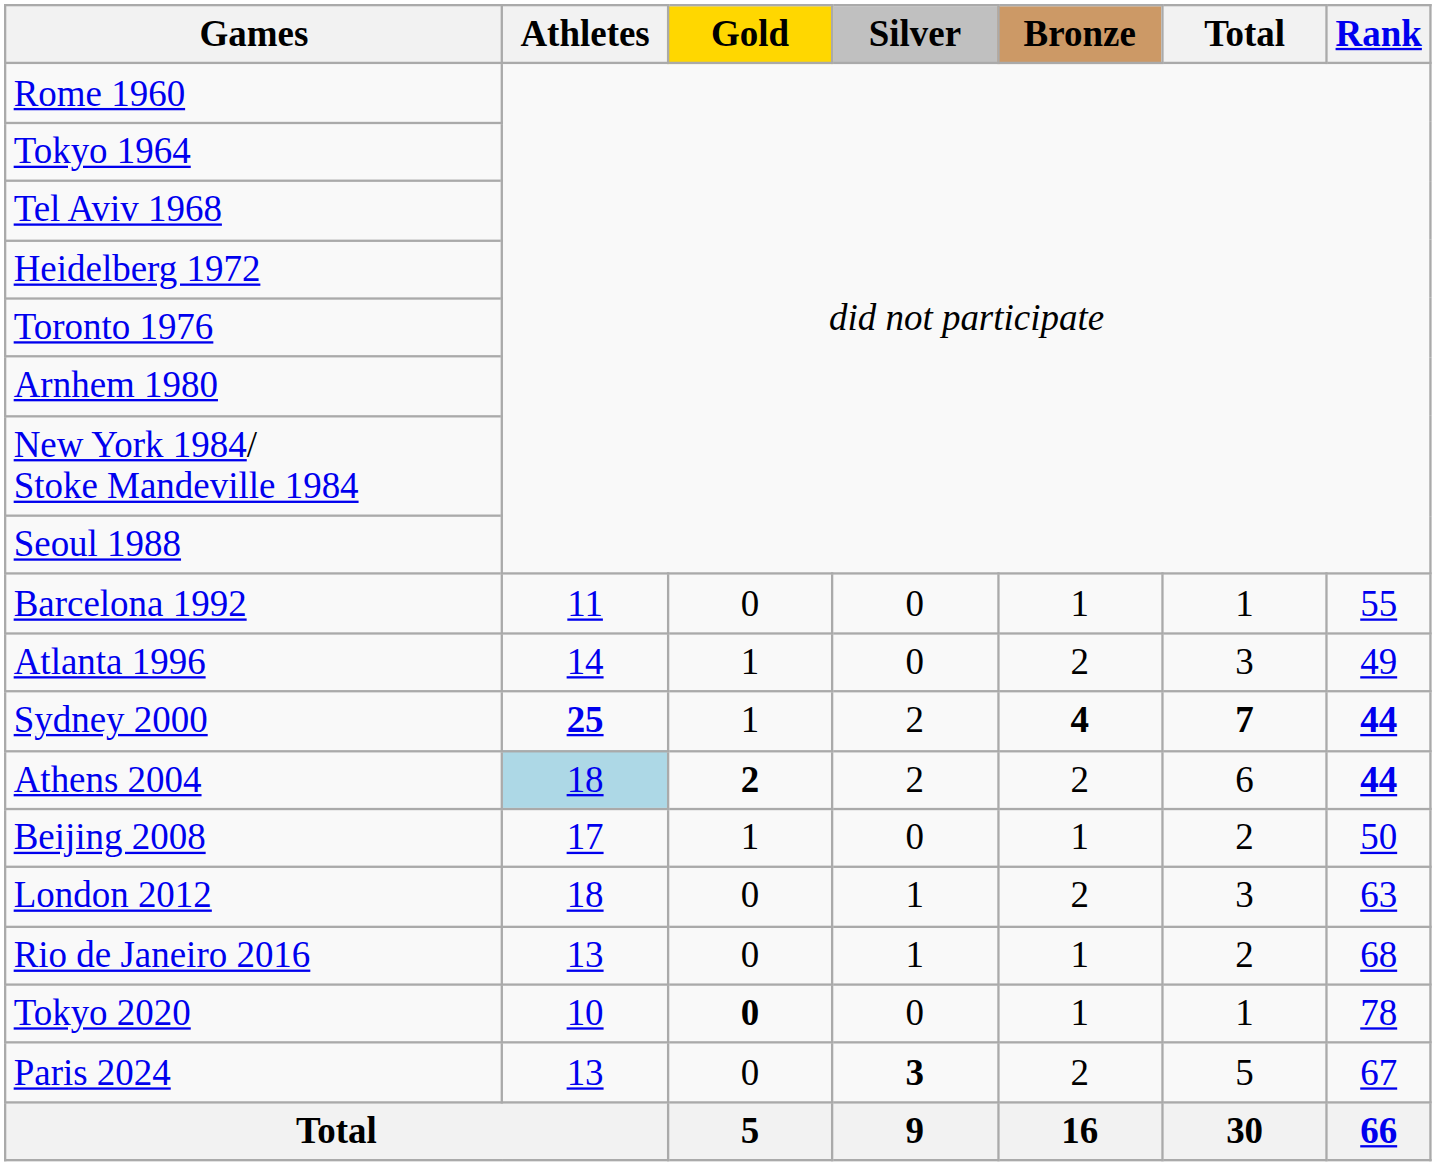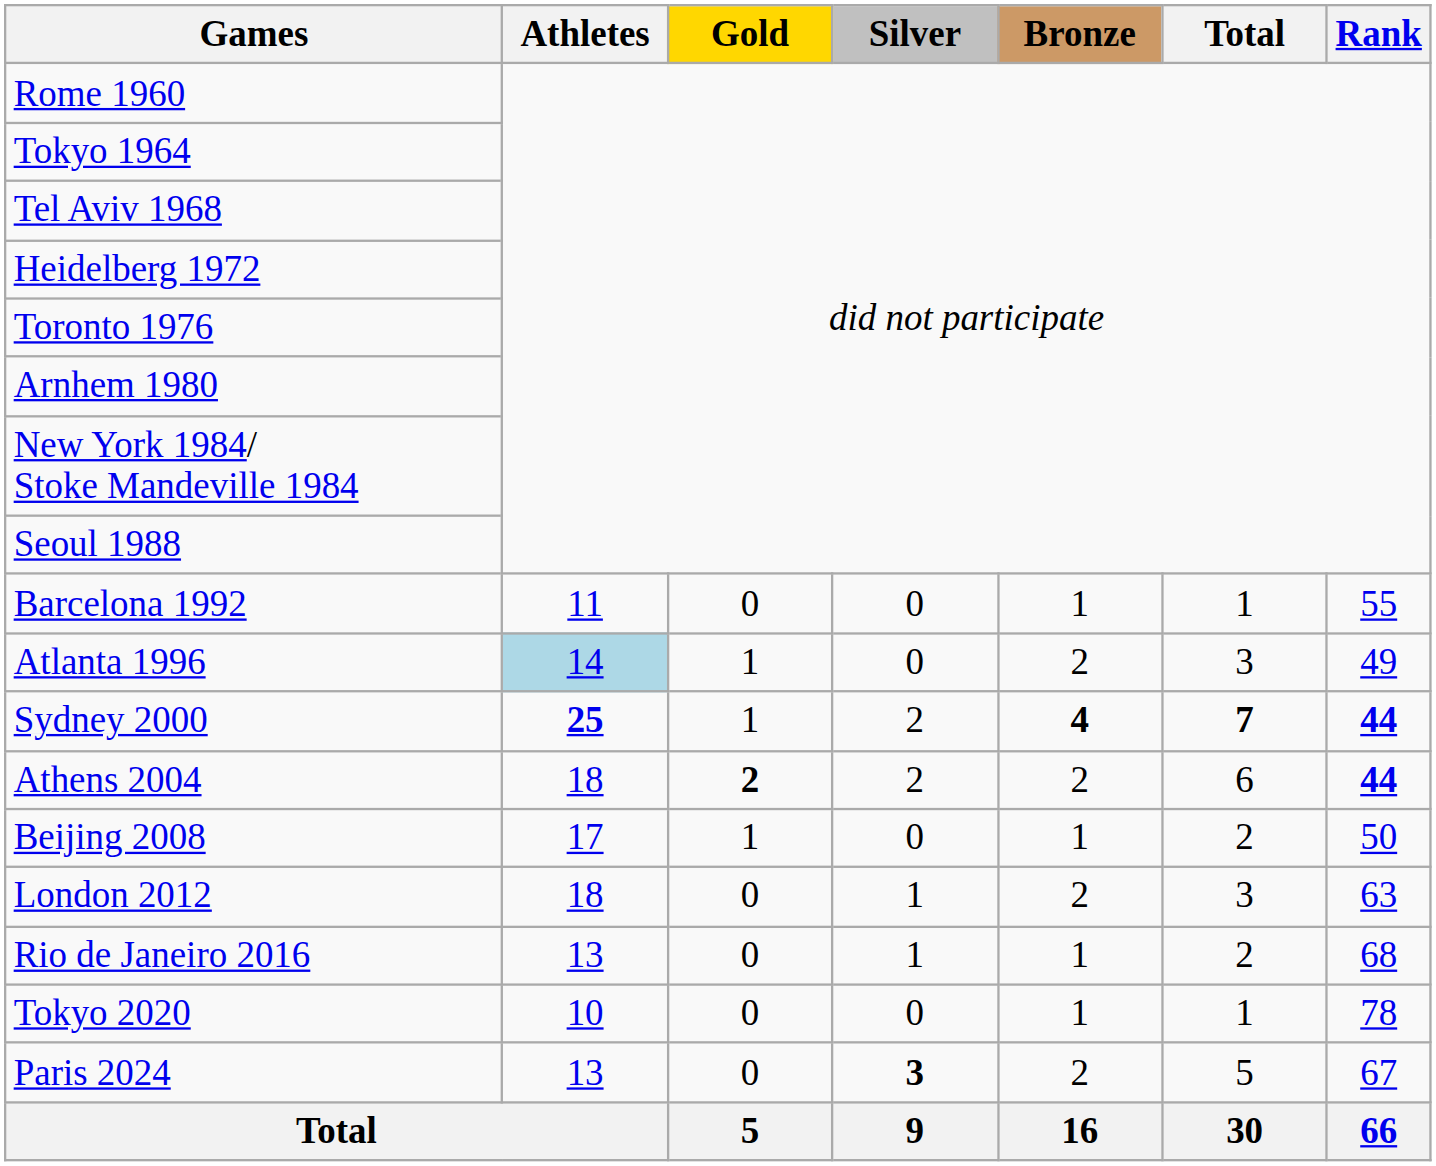(585, 661) no background -> (585, 661) lightblue background
(585, 778) lightblue background -> (585, 778) no background
(750, 1013) bold -> (750, 1013) normal
